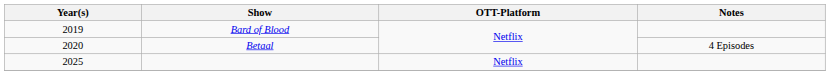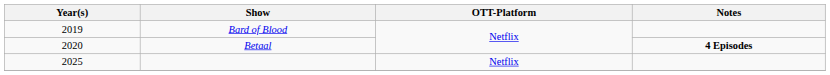(731, 45) normal -> (729, 45) bold
